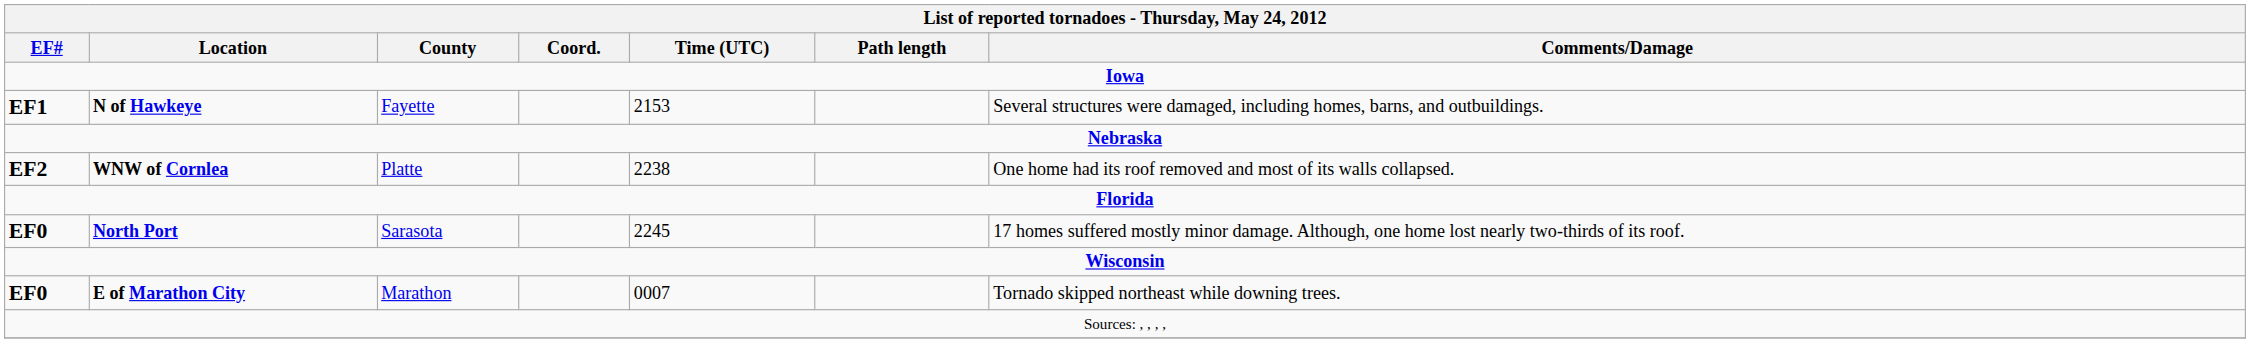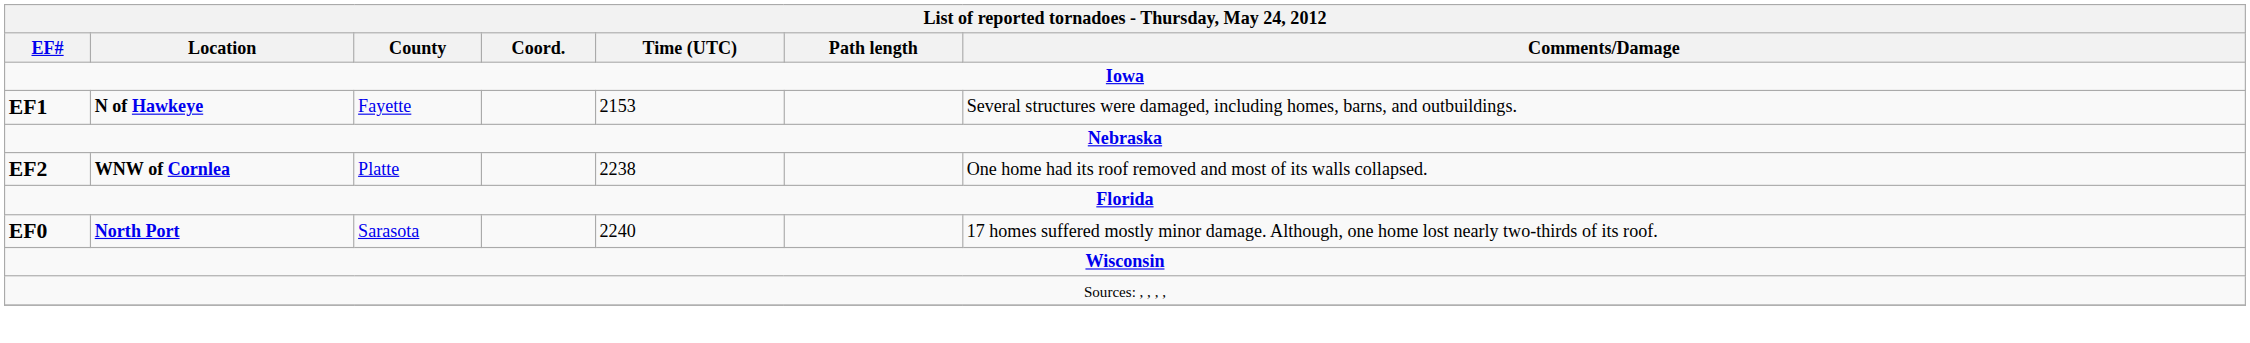(652, 230) 2245 -> (618, 230) 2240
- row: (169, 292)
